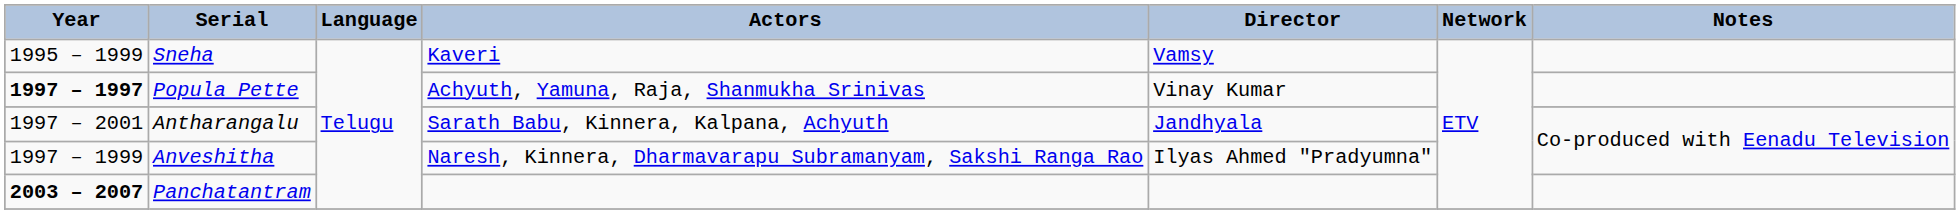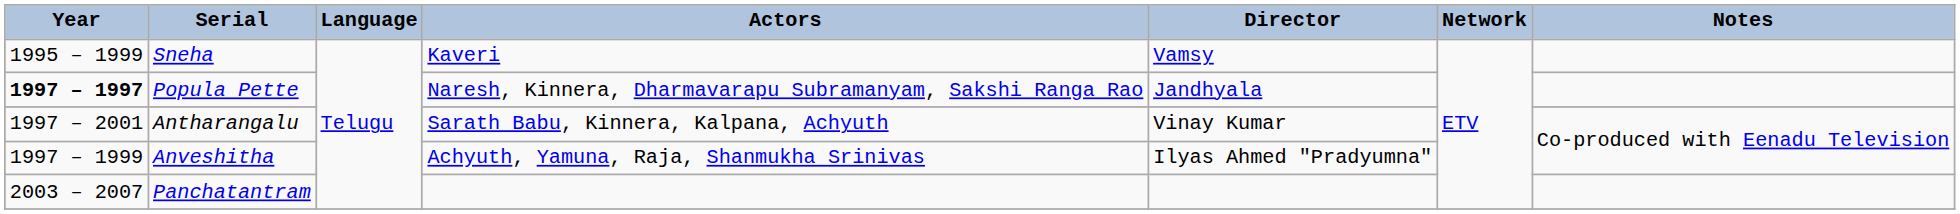(676, 90) Achyuth, Yamuna, Raja, Shanmukha Srinivas -> (785, 90) Naresh, Kinnera, Dharmavarapu Subramanyam, Sakshi Ranga Rao
(1220, 90) Vinay Kumar -> (1208, 90) Jandhyala
(1208, 124) Jandhyala -> (1220, 124) Vinay Kumar
(785, 158) Naresh, Kinnera, Dharmavarapu Subramanyam, Sakshi Ranga Rao -> (676, 158) Achyuth, Yamuna, Raja, Shanmukha Srinivas
(76, 192) bold -> (76, 192) normal
